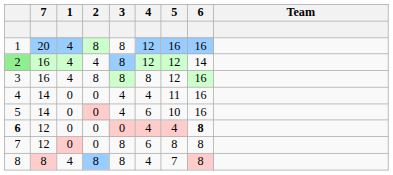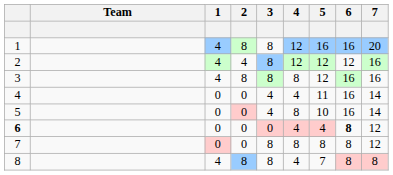columns swapped: (301, 29) <-> (44, 29)
(17, 62) lightgreen background -> (17, 62) no background
(200, 62) 14 -> (349, 62) 12
(148, 111) 6 -> (296, 111) 8
(148, 145) 6 -> (296, 145) 8
